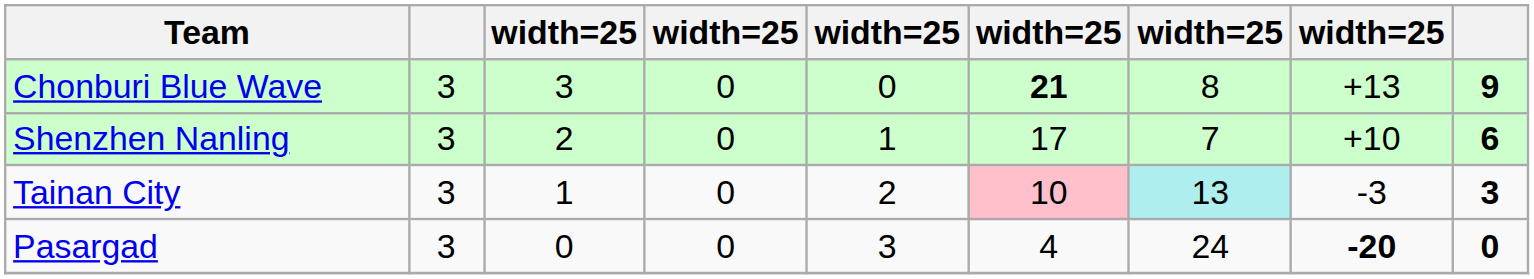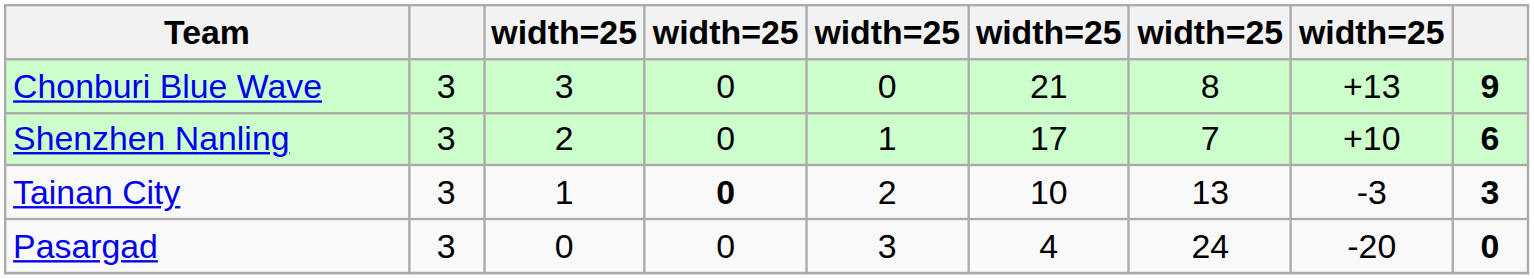(1049, 86) bold -> (1049, 86) normal
(726, 193) normal -> (726, 193) bold
(1049, 193) pink background -> (1049, 193) no background
(1210, 193) paleturquoise background -> (1210, 193) no background
(1372, 246) bold -> (1372, 246) normal
